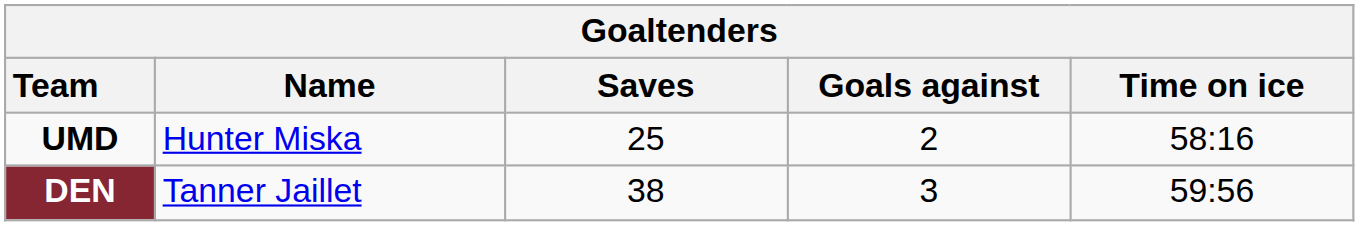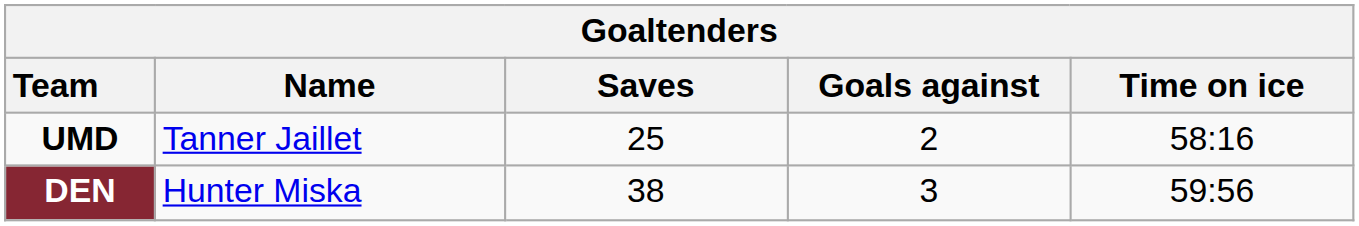(262, 138) Hunter Miska -> (262, 138) Tanner Jaillet
(262, 191) Tanner Jaillet -> (262, 191) Hunter Miska
